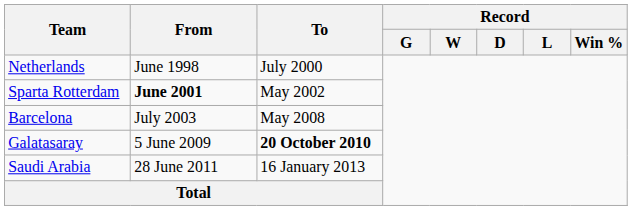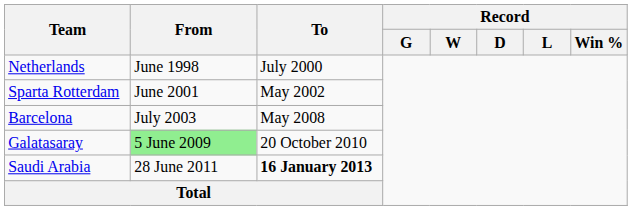(168, 92) bold -> (167, 92) normal
(173, 142) no background -> (173, 142) lightgreen background
(316, 142) bold -> (314, 142) normal
(313, 167) normal -> (316, 167) bold
